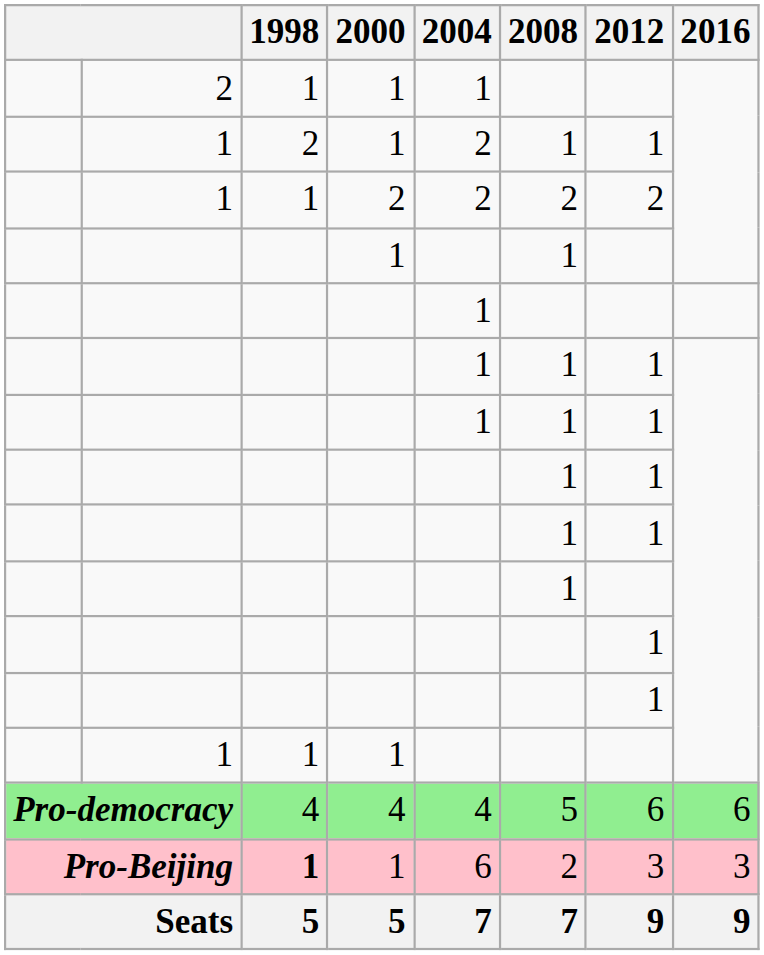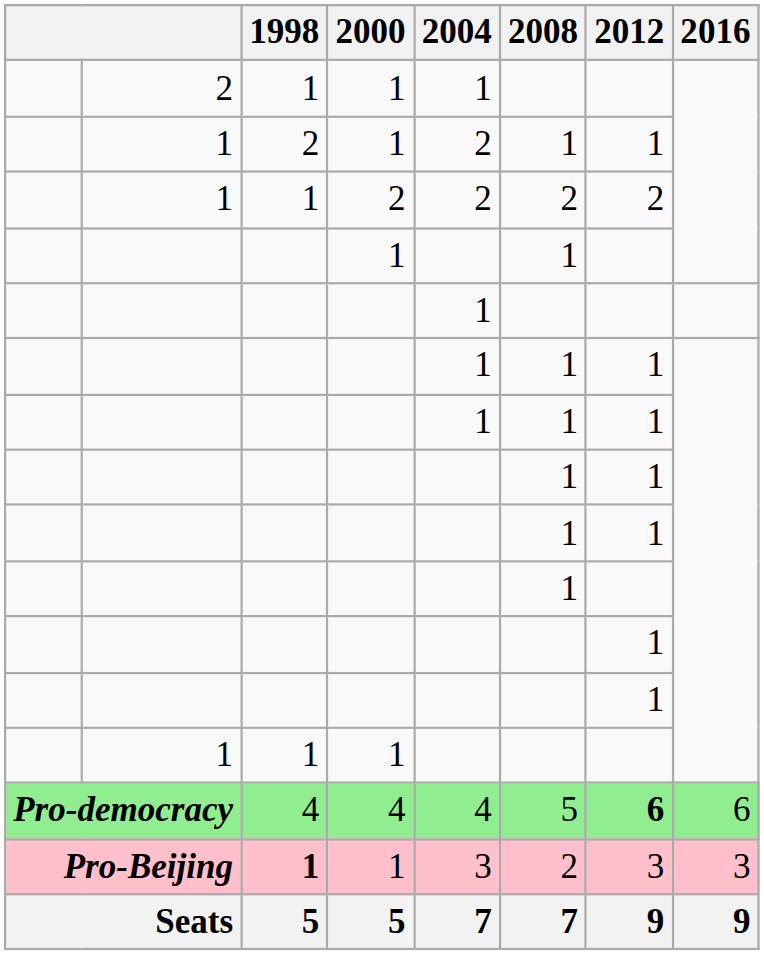(655, 810) normal -> (655, 810) bold
(483, 865) 6 -> (483, 865) 3
